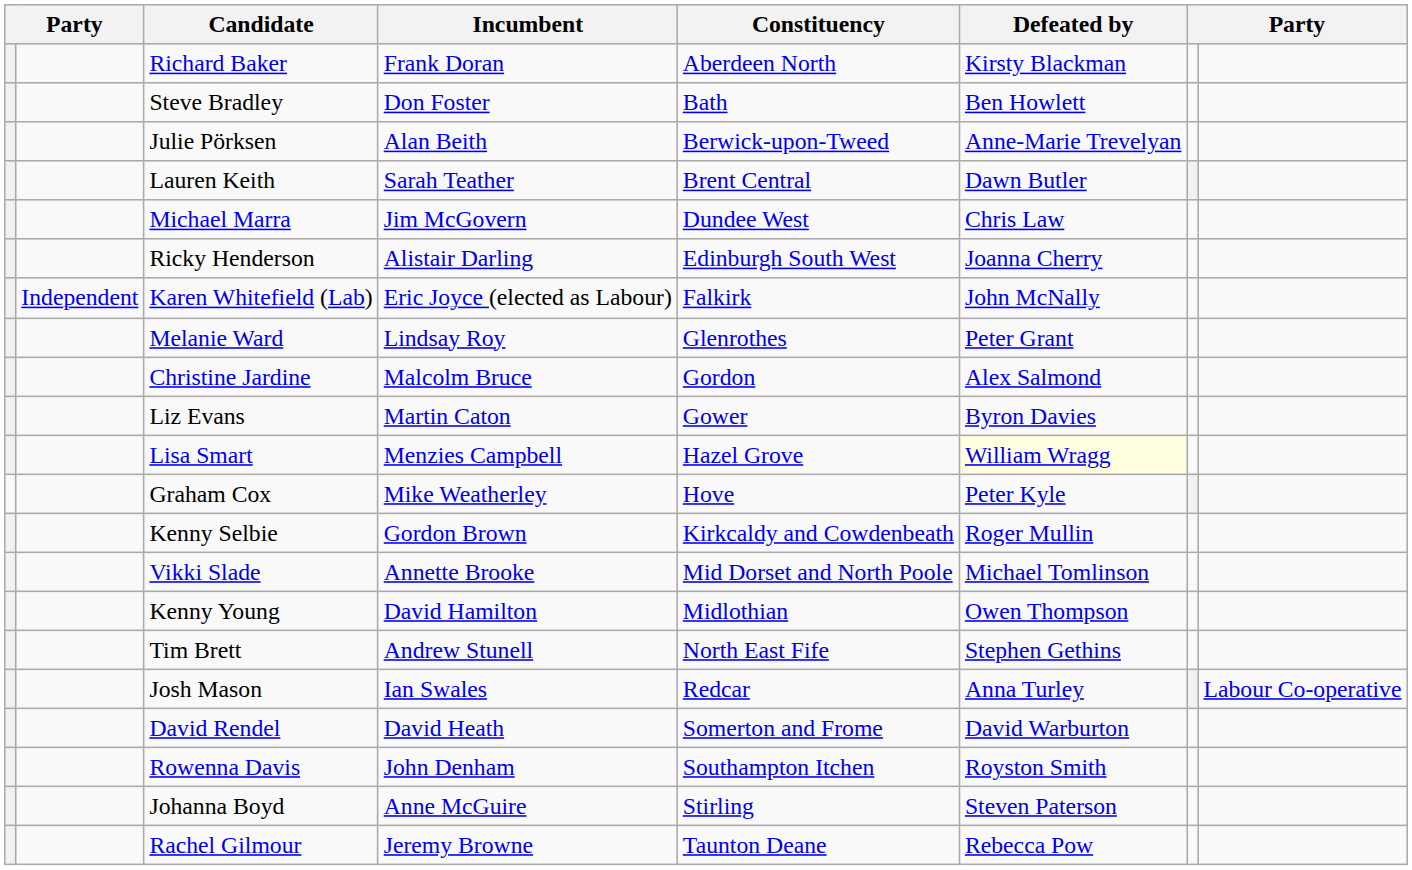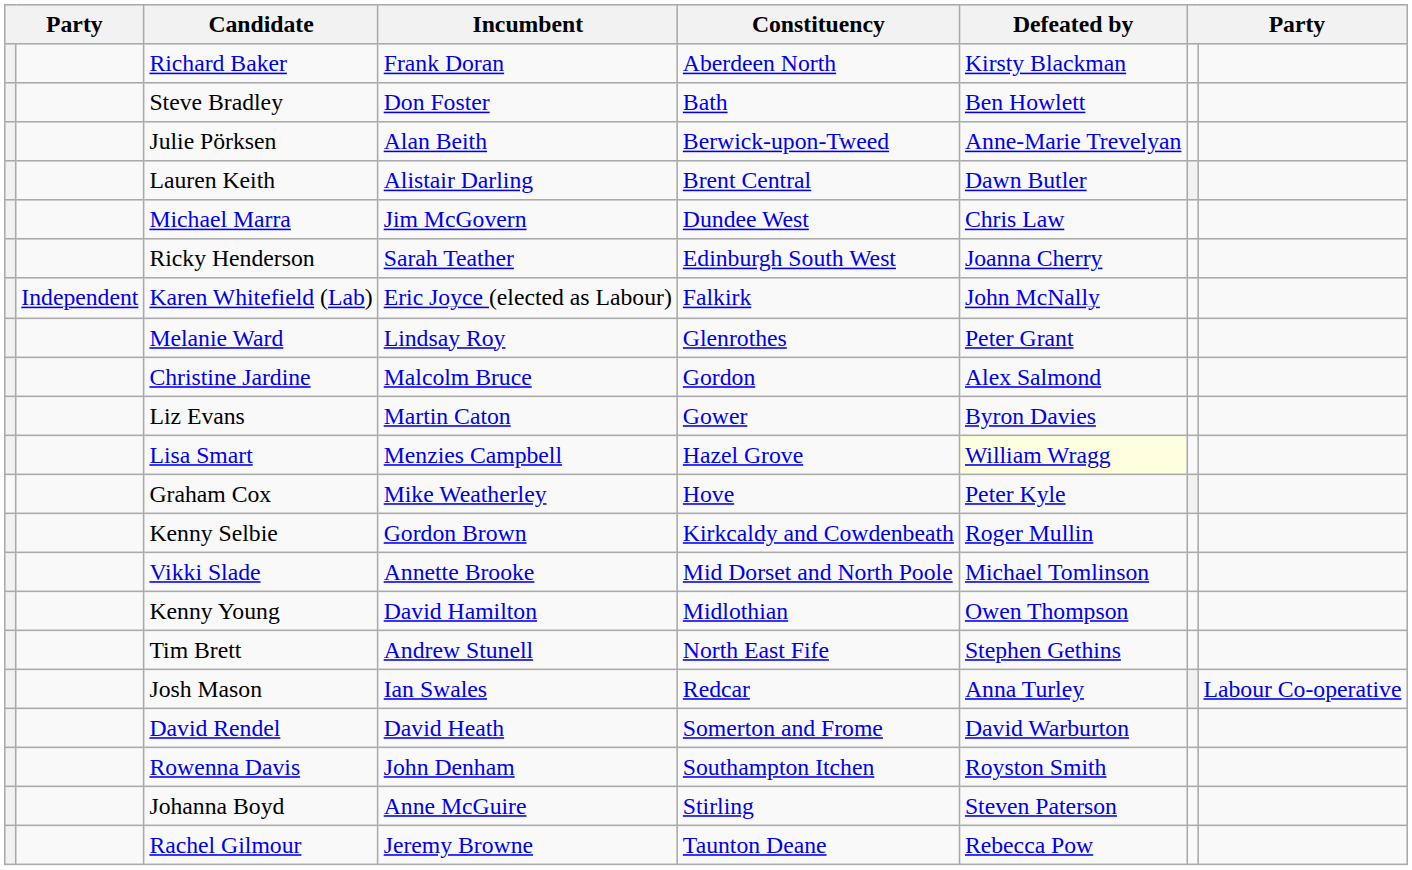(449, 180) Sarah Teather -> (458, 180) Alistair Darling
(458, 258) Alistair Darling -> (449, 258) Sarah Teather
